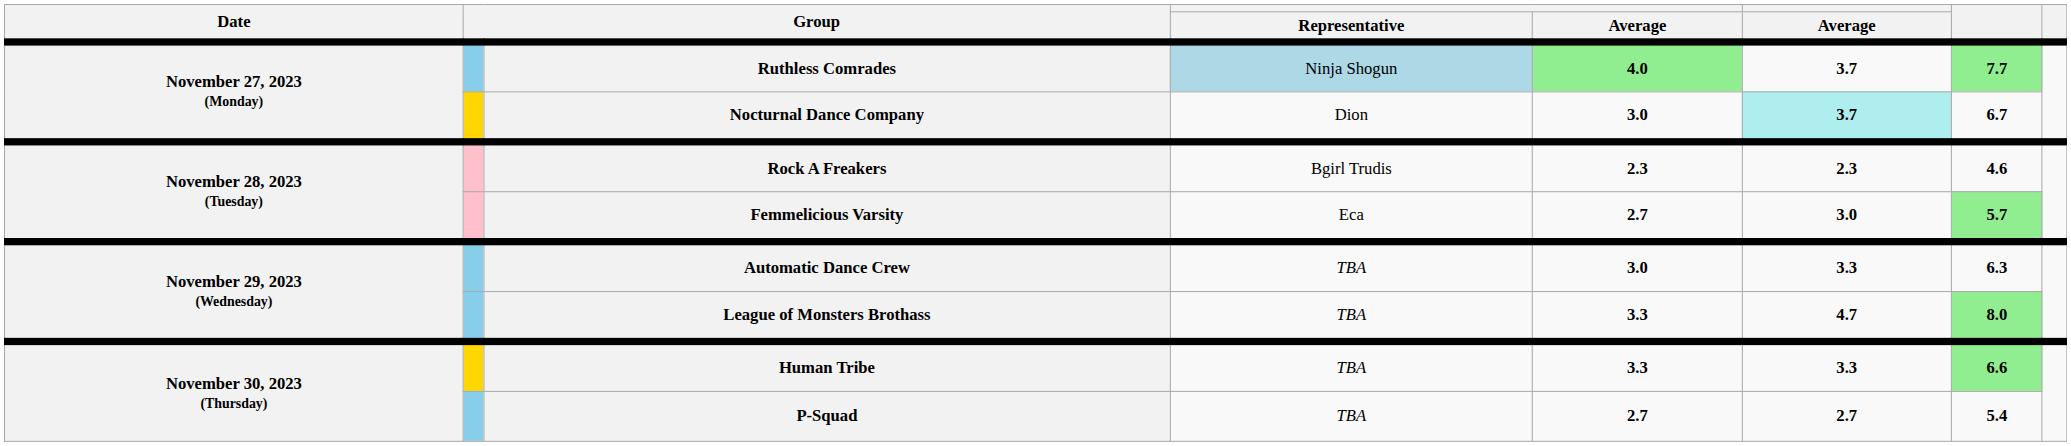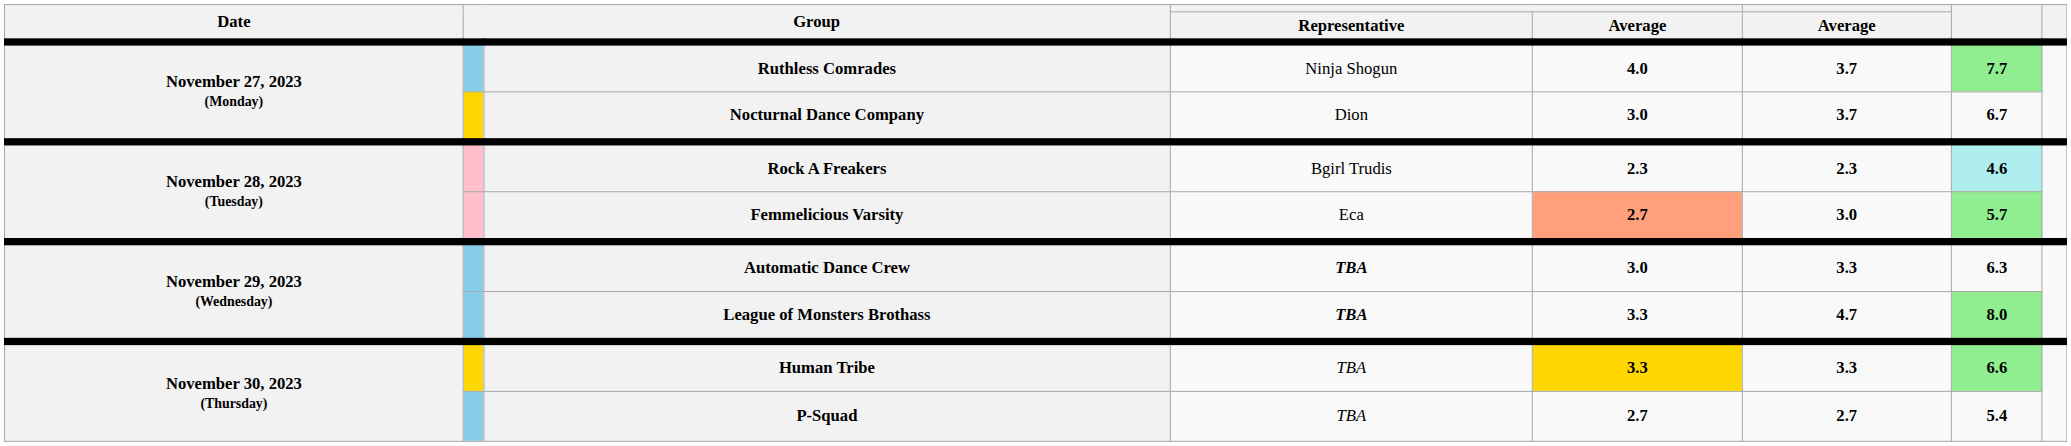(1351, 68) lightblue background -> (1351, 68) no background
(1637, 68) lightgreen background -> (1637, 68) no background
(1847, 114) paleturquoise background -> (1847, 114) no background
(1997, 168) no background -> (1997, 168) paleturquoise background
(1637, 214) no background -> (1637, 214) lightsalmon background
(1351, 267) normal -> (1351, 267) bold
(1351, 314) normal -> (1351, 314) bold
(1637, 367) no background -> (1637, 367) gold background
